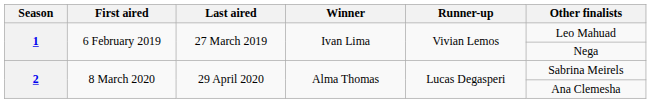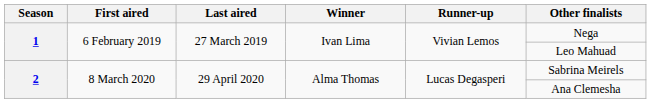(586, 32) Leo Mahuad -> (586, 32) Nega
(586, 51) Nega -> (586, 51) Leo Mahuad
